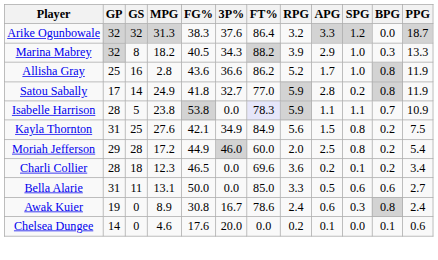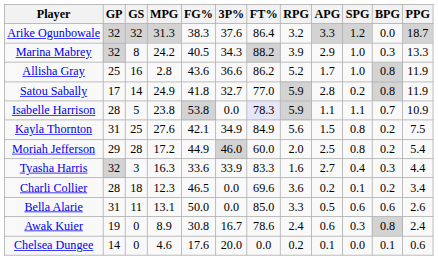(164, 52) 18.2 -> (164, 52) 24.2
+ row: (54, 168)
(418, 187) 2.7 -> (418, 206) 2.6
